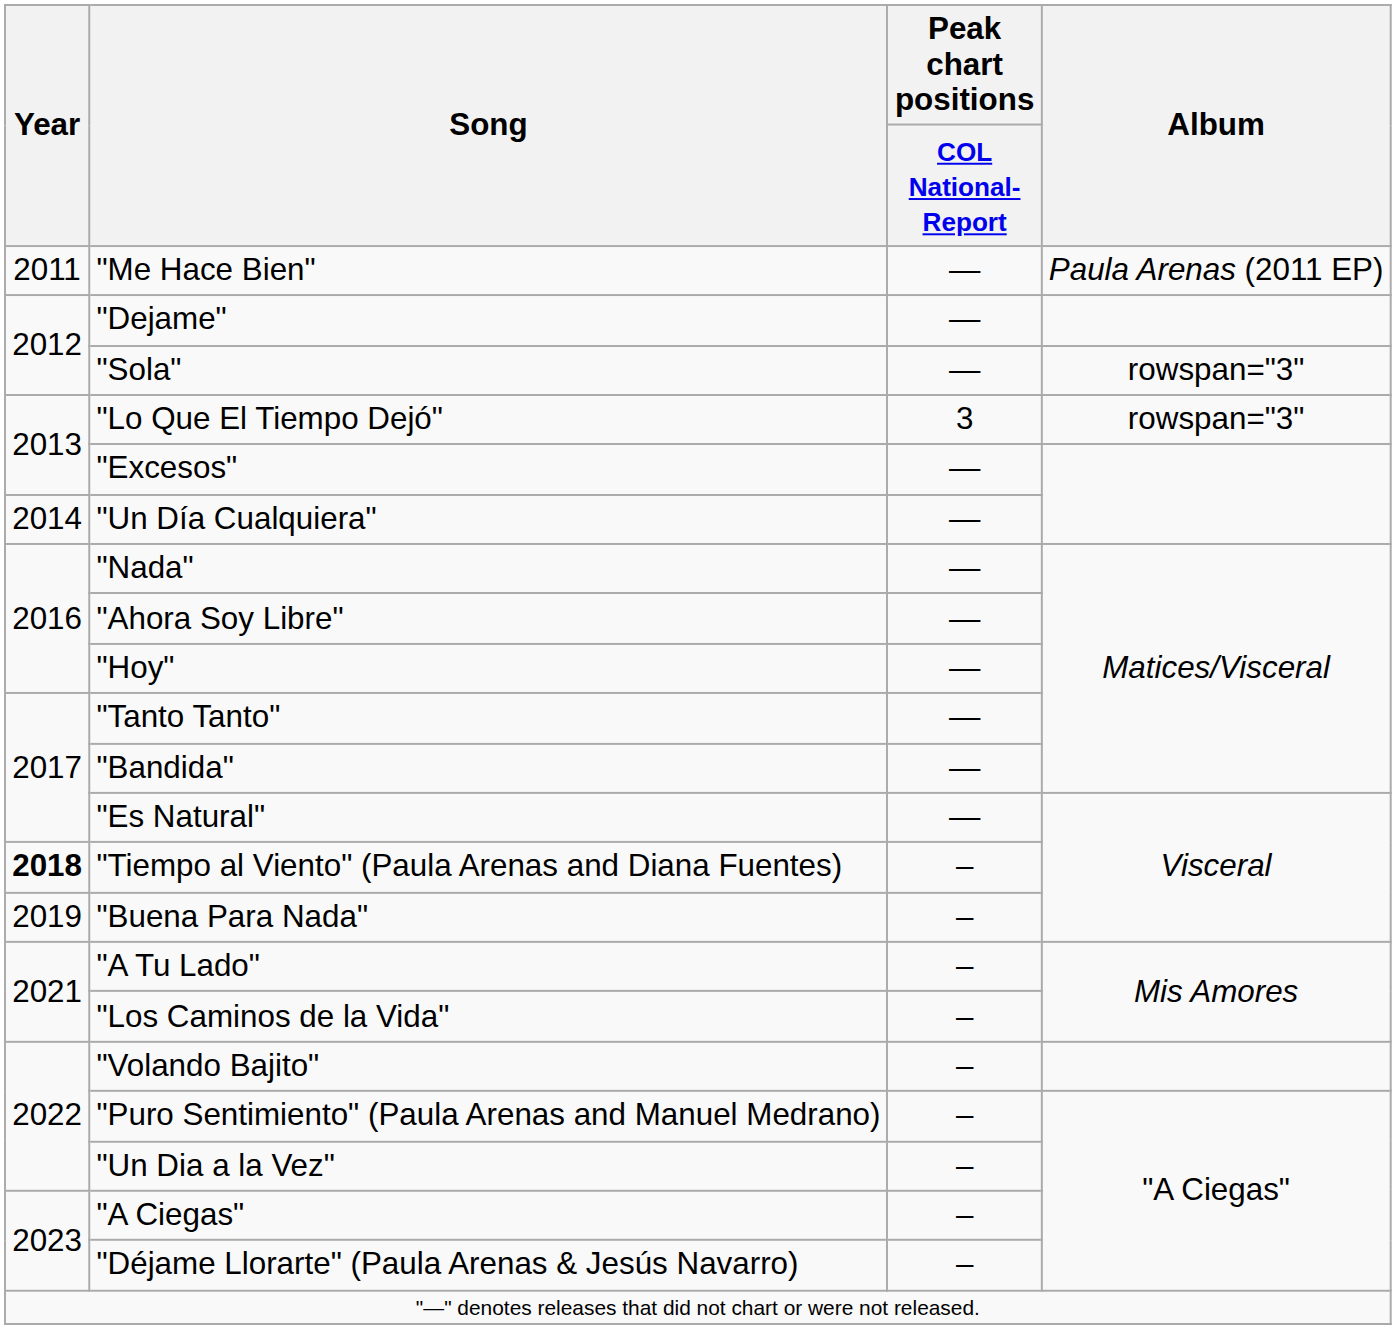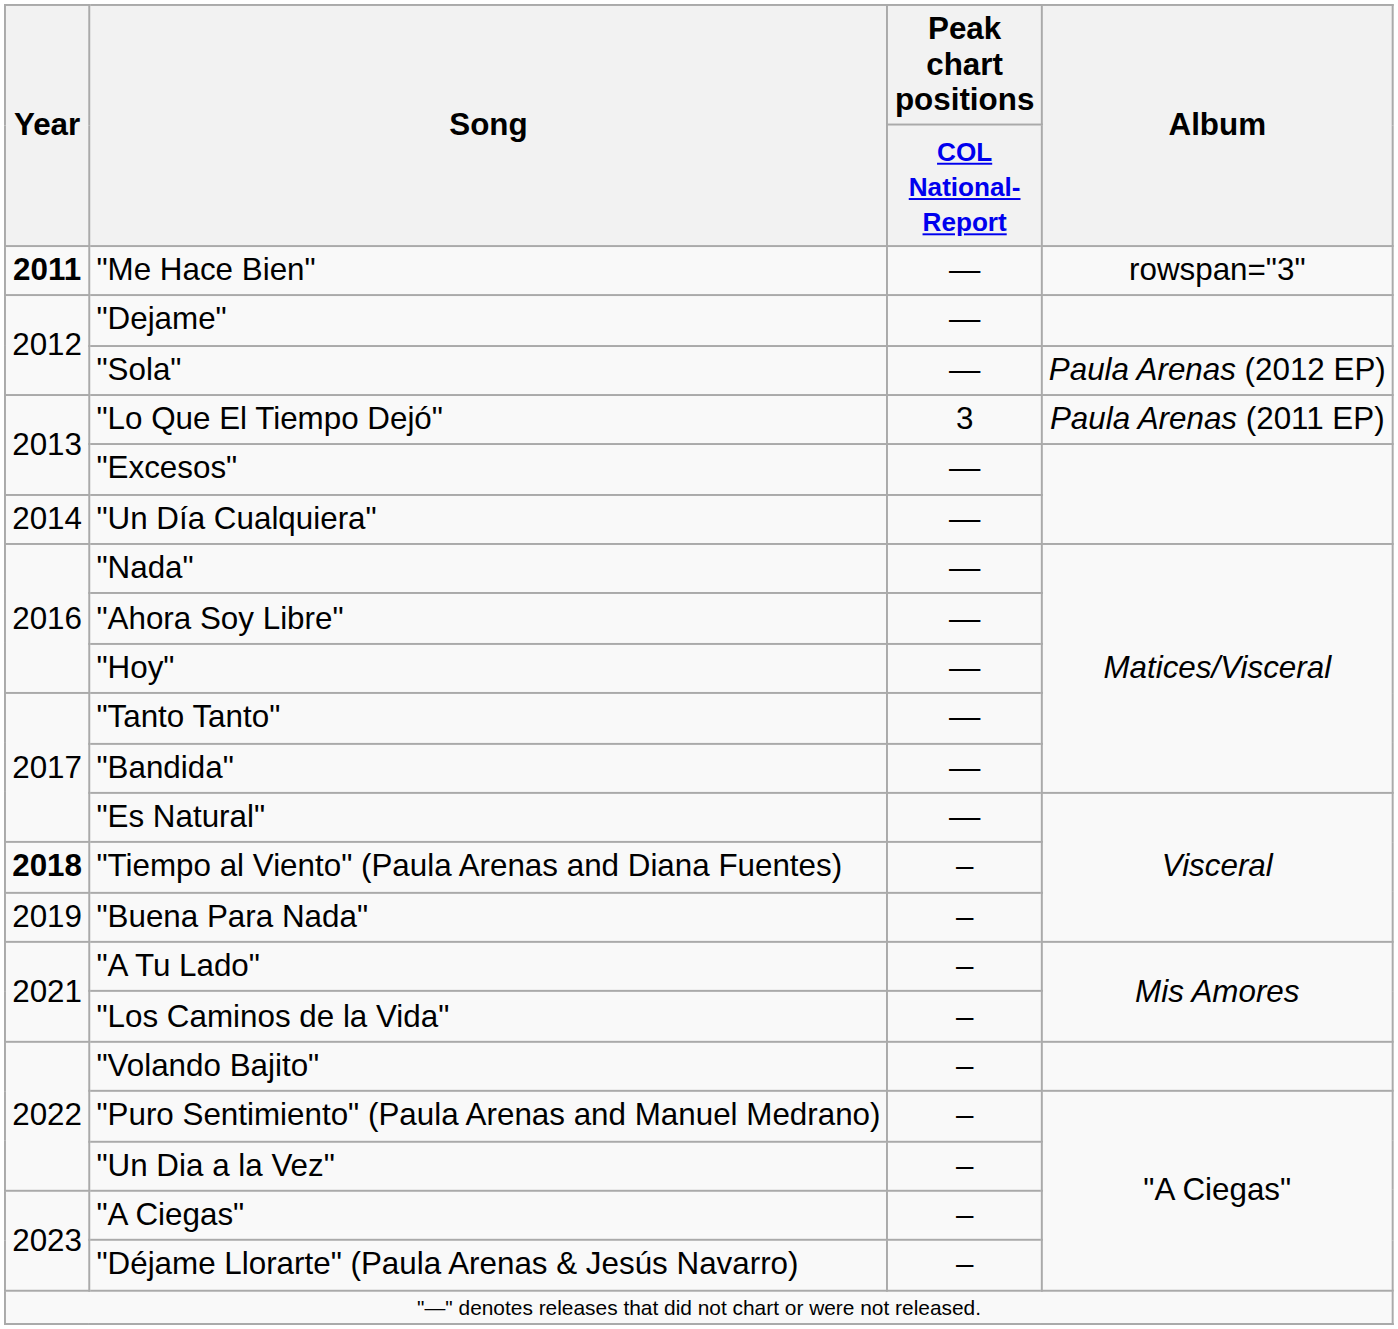(47, 269) normal -> (47, 269) bold
(1216, 269) Paula Arenas (2011 EP) -> (1217, 269) rowspan="3"
(1216, 369) rowspan="3" -> (1217, 369) Paula Arenas (2012 EP)
(1216, 419) rowspan="3" -> (1217, 419) Paula Arenas (2011 EP)
